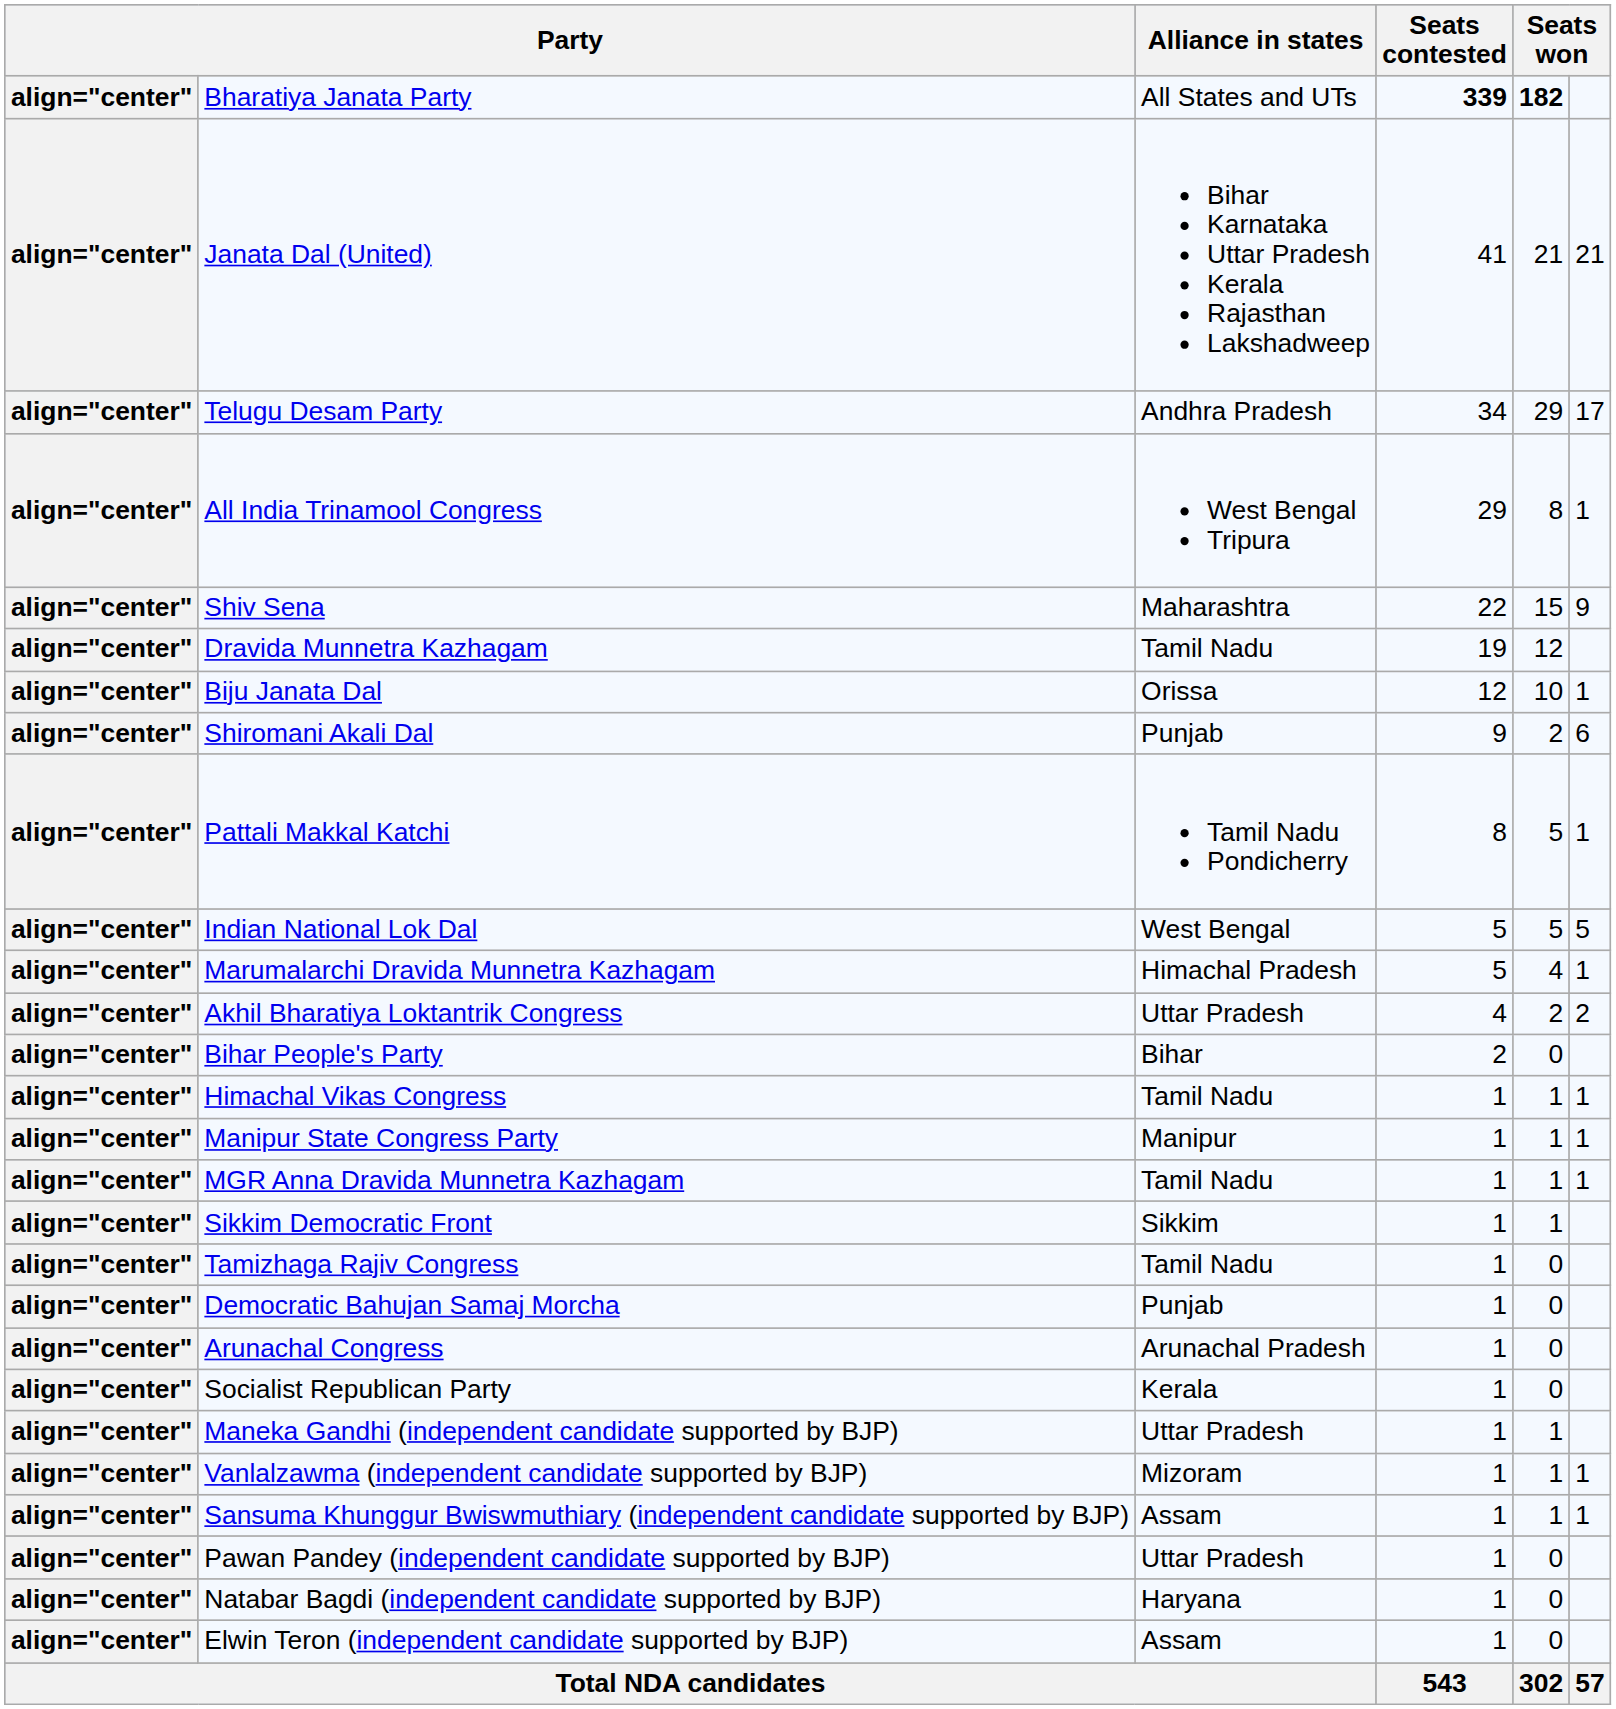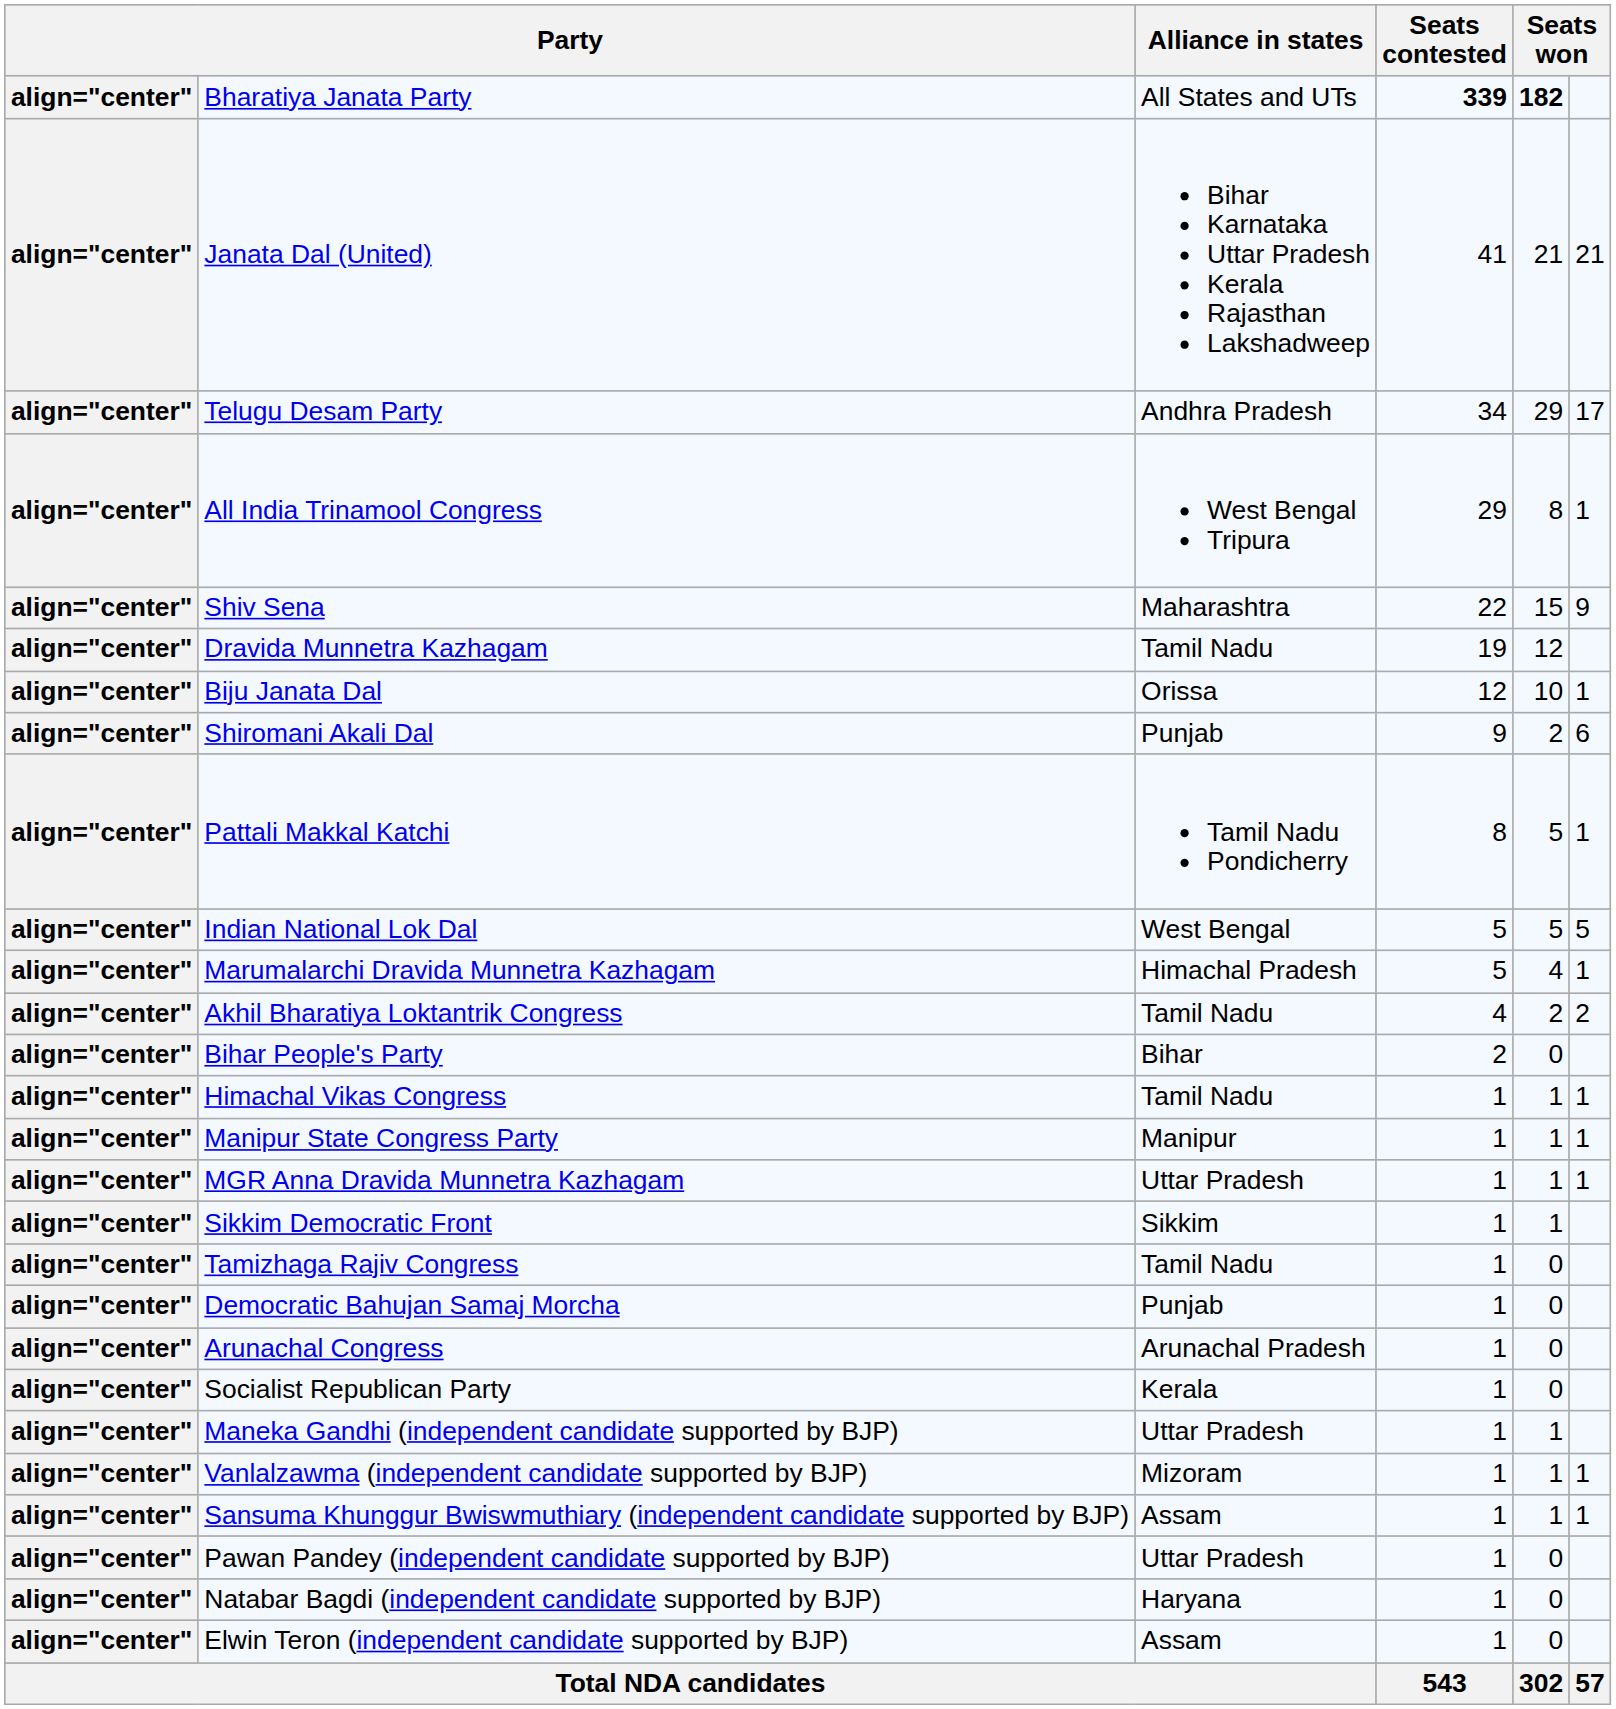(1223, 1012) Uttar Pradesh -> (1207, 1012) Tamil Nadu
(1207, 1180) Tamil Nadu -> (1223, 1180) Uttar Pradesh
